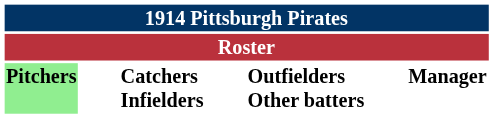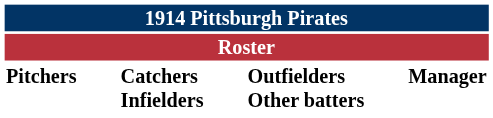(41, 76) lightgreen background -> (41, 76) no background
